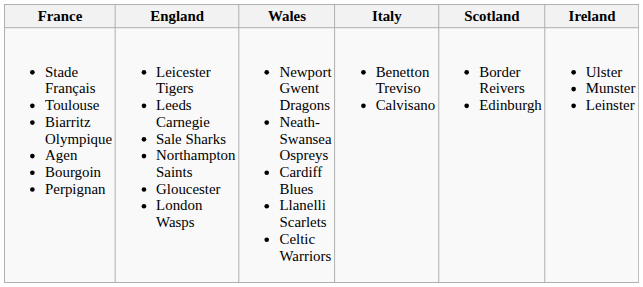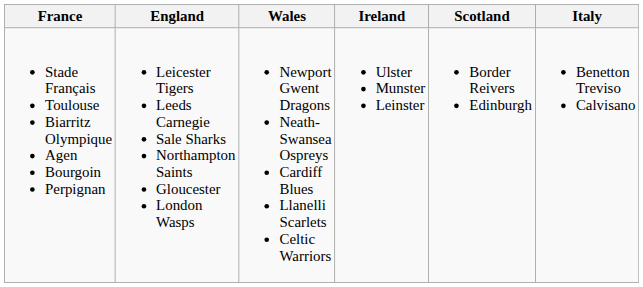columns swapped: (592, 16) <-> (387, 16)
